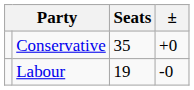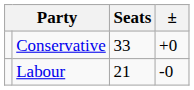(122, 44) 35 -> (122, 44) 33
(122, 71) 19 -> (122, 71) 21
